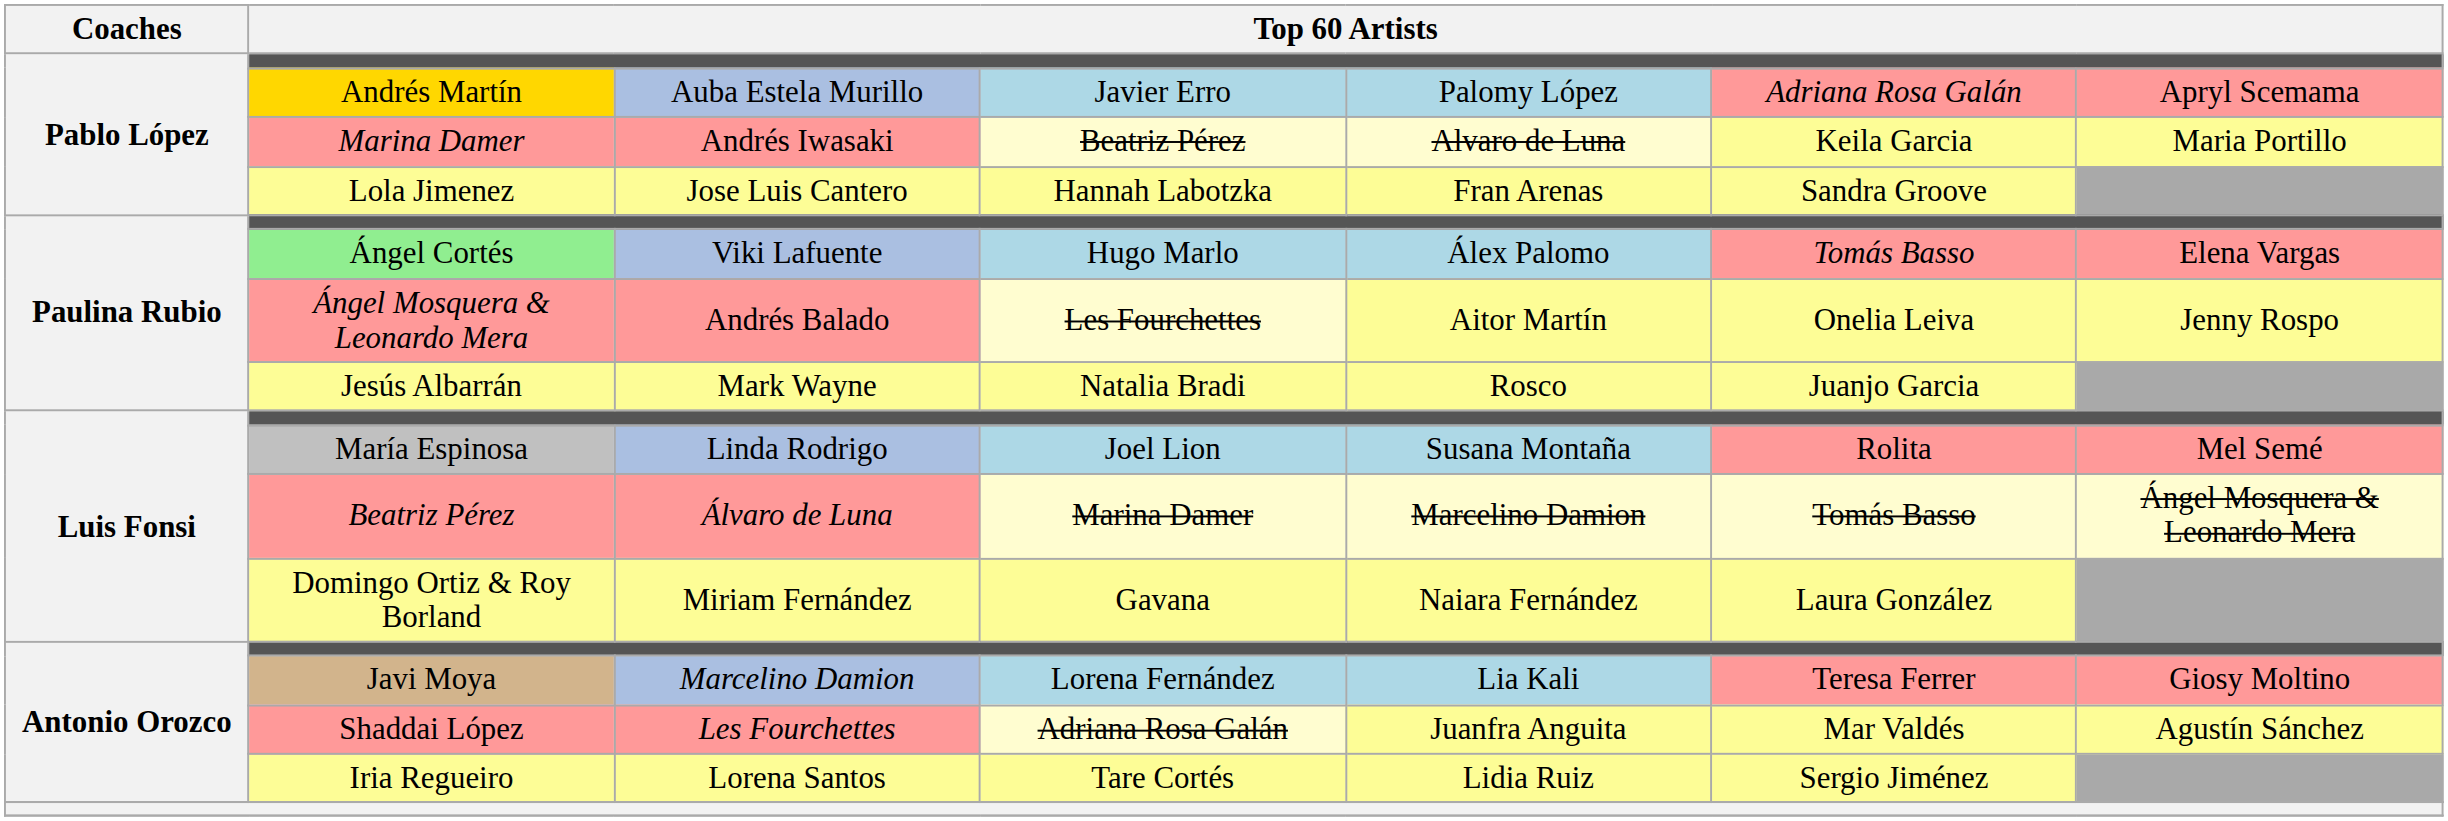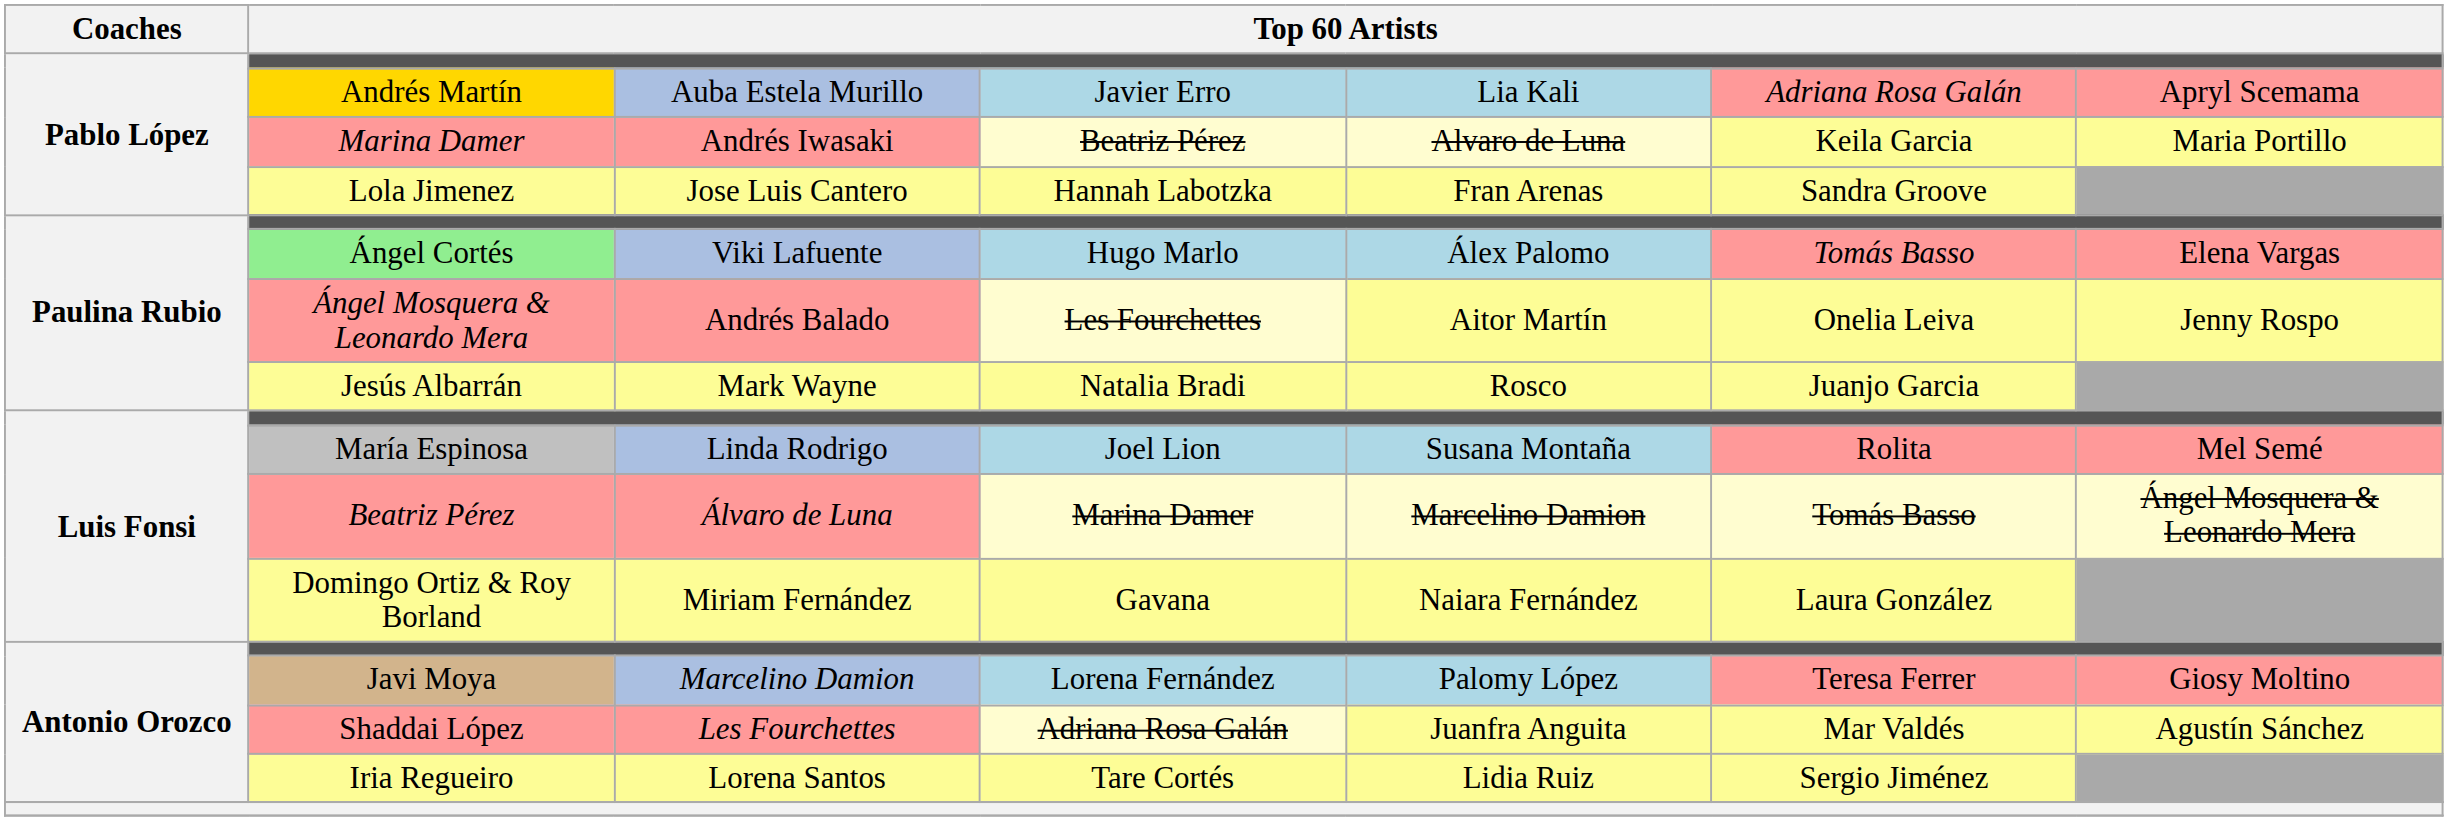(1528, 92) Palomy López -> (1528, 92) Lia Kali
(1528, 679) Lia Kali -> (1528, 679) Palomy López
